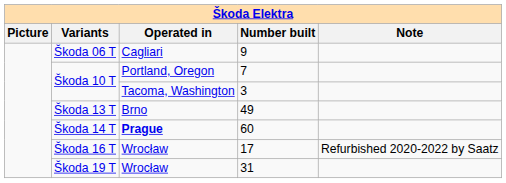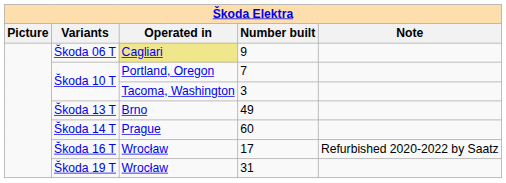(142, 52) no background -> (142, 52) khaki background
(142, 129) bold -> (141, 129) normal
